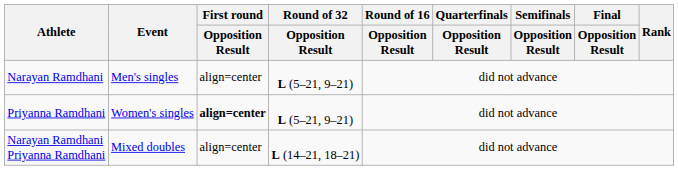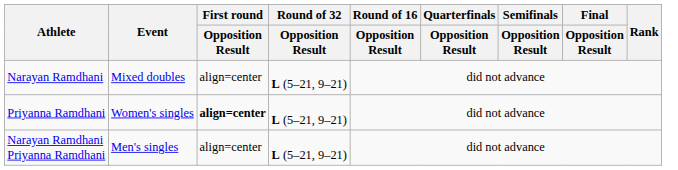(145, 77) Men's singles -> (148, 77) Mixed doubles
(148, 147) Mixed doubles -> (145, 147) Men's singles
(315, 155) L (14–21, 18–21) -> (309, 155) L (5–21, 9–21)
